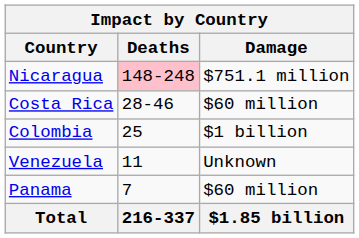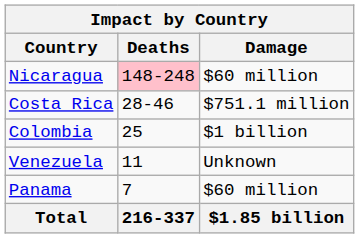(276, 76) $751.1 million -> (261, 76) $60 million
(261, 104) $60 million -> (276, 104) $751.1 million
